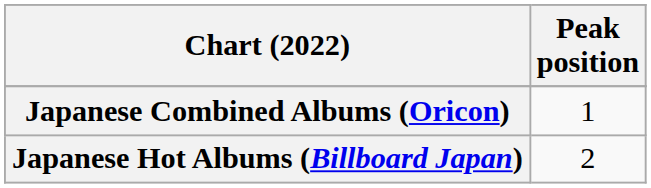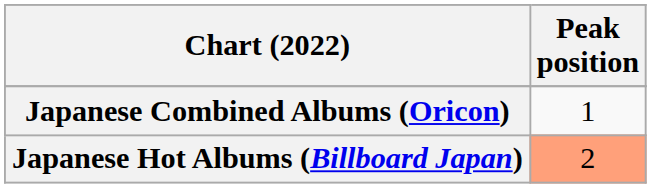(588, 158) no background -> (588, 158) lightsalmon background
